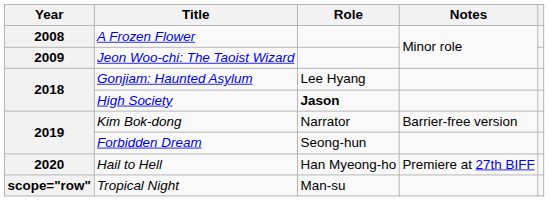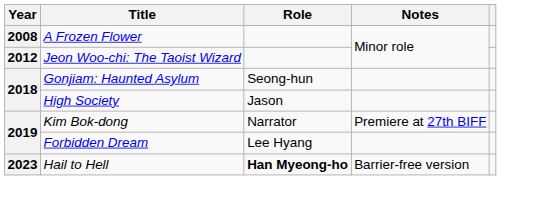(49, 57) 2009 -> (22, 57) 2012
(333, 79) Lee Hyang -> (280, 79) Seong-hun
(320, 100) bold -> (265, 100) normal
(460, 121) Barrier-free version -> (420, 121) Premiere at 27th BIFF
(333, 143) Seong-hun -> (280, 143) Lee Hyang
(49, 164) 2020 -> (22, 164) 2023
(348, 164) normal -> (298, 164) bold
(469, 164) Premiere at 27th BIFF -> (412, 164) Barrier-free version
- row: (138, 185)
